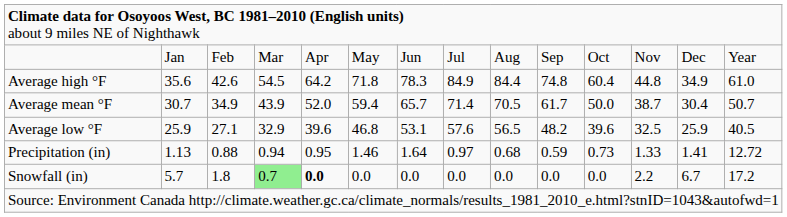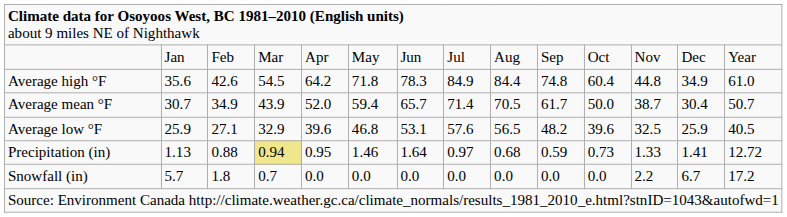(271, 152) no background -> (271, 152) khaki background
(268, 176) lightgreen background -> (268, 176) no background
(314, 176) bold -> (314, 176) normal
